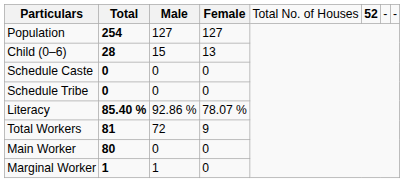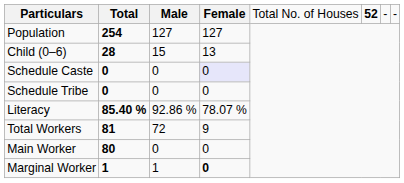(206, 71) no background -> (206, 71) lavender background
(206, 168) normal -> (206, 168) bold
